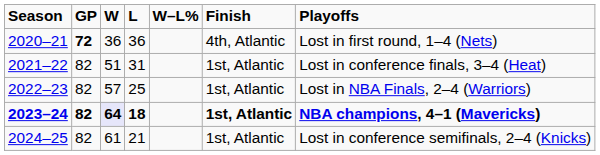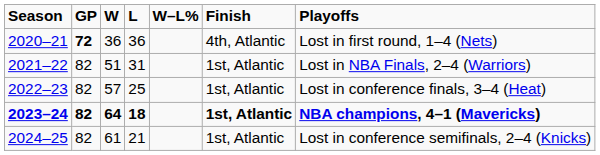(423, 65) Lost in conference finals, 3–4 (Heat) -> (415, 65) Lost in NBA Finals, 2–4 (Warriors)
(415, 89) Lost in NBA Finals, 2–4 (Warriors) -> (423, 89) Lost in conference finals, 3–4 (Heat)
(113, 114) lavender background -> (113, 114) no background
